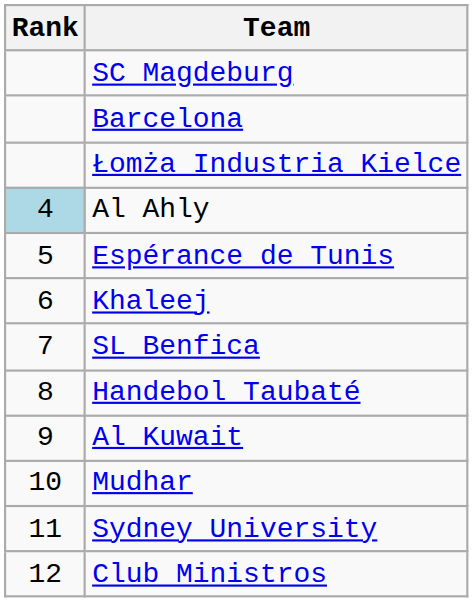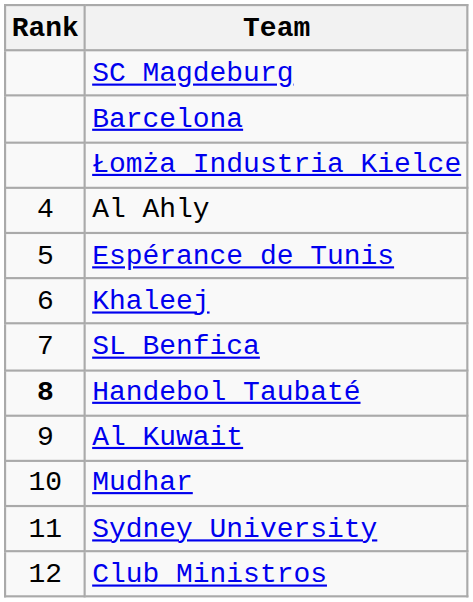(45, 210) lightblue background -> (45, 210) no background
(45, 392) normal -> (45, 392) bold
